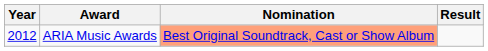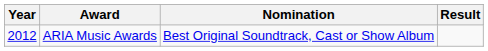(299, 35) lightsalmon background -> (299, 35) no background
